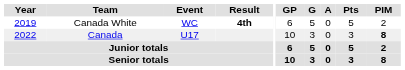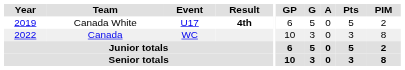(190, 22) WC -> (190, 22) U17
(190, 35) U17 -> (190, 35) WC
(384, 35) bold -> (384, 35) normal
